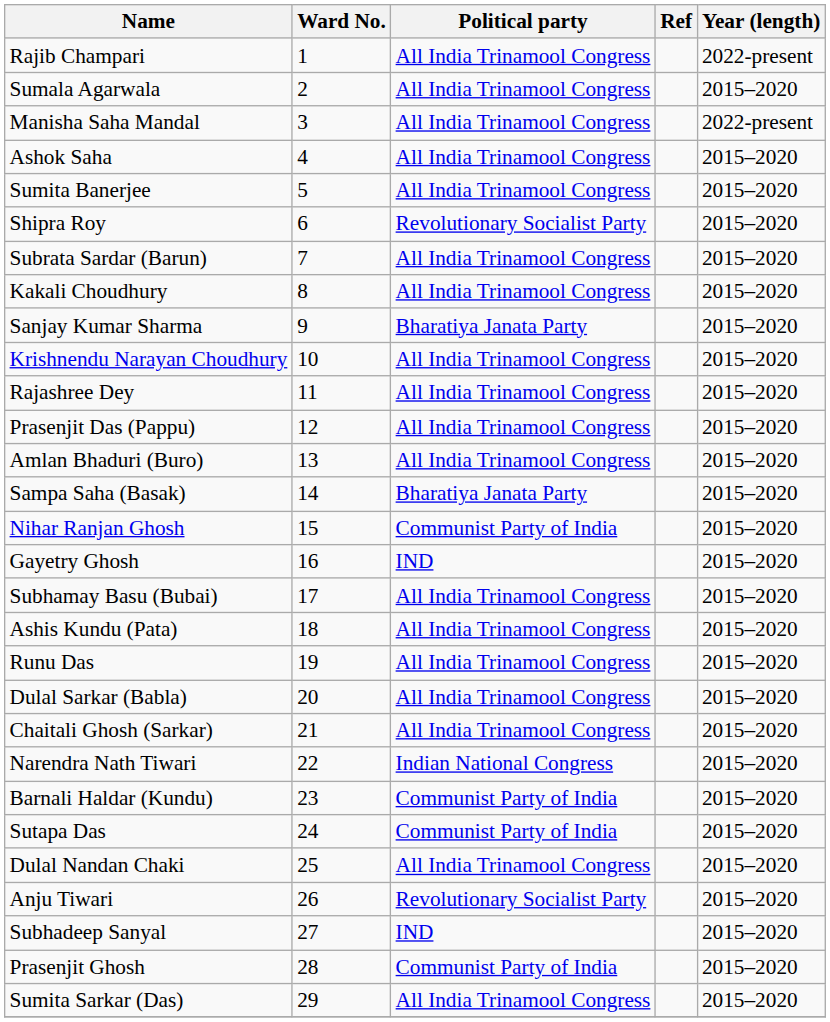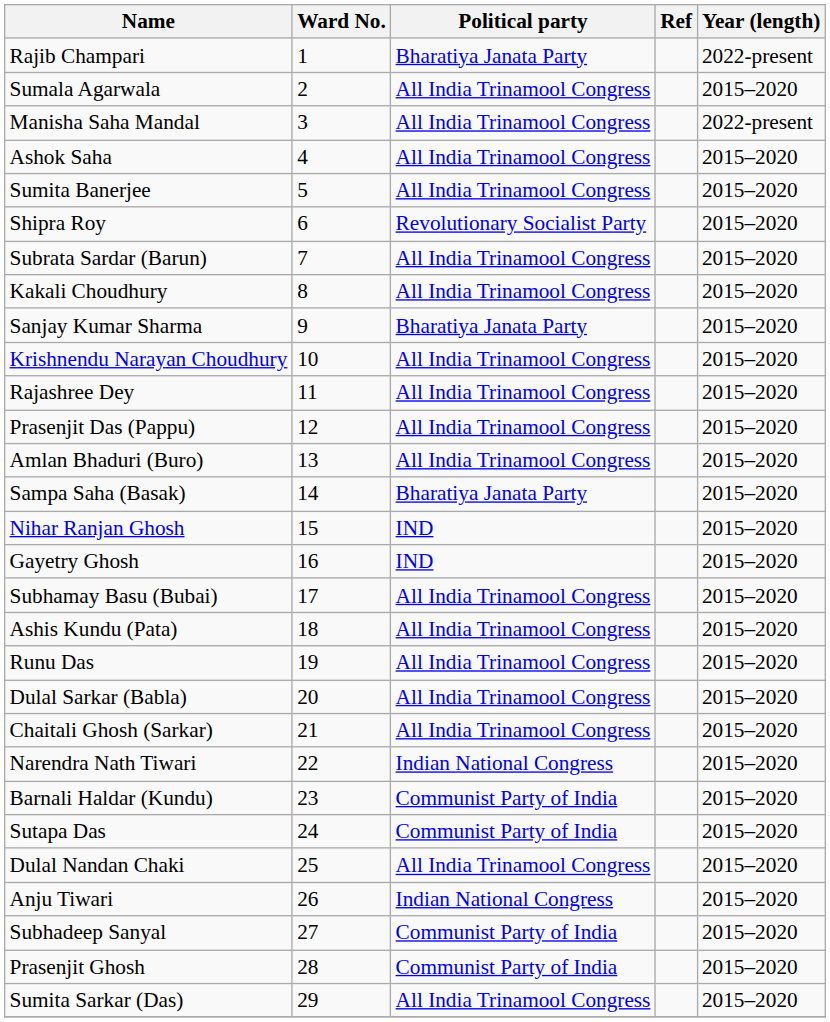(523, 55) All India Trinamool Congress -> (491, 55) Bharatiya Janata Party
(506, 527) Communist Party of India -> (415, 527) IND
(521, 898) Revolutionary Socialist Party -> (504, 898) Indian National Congress
(415, 932) IND -> (506, 932) Communist Party of India
